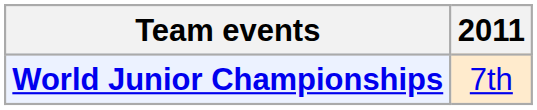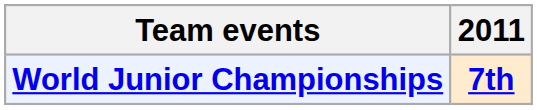(491, 79) normal -> (491, 79) bold
